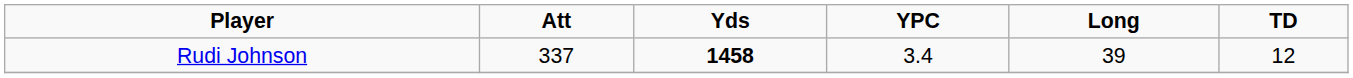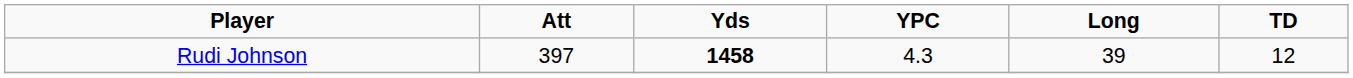(556, 55) 337 -> (556, 55) 397
(918, 55) 3.4 -> (918, 55) 4.3
